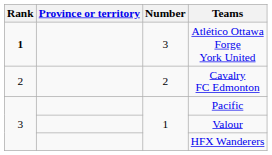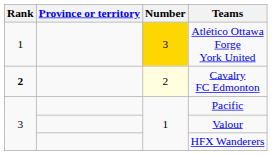(20, 44) bold -> (20, 44) normal
(165, 44) no background -> (165, 44) gold background
(20, 81) normal -> (20, 81) bold
(165, 81) no background -> (165, 81) lightyellow background
